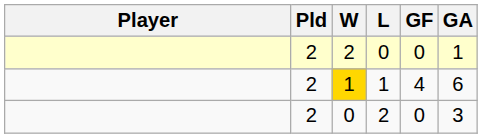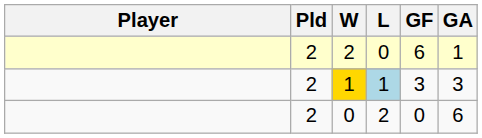(419, 52) 0 -> (419, 52) 6
(384, 84) no background -> (384, 84) lightblue background
(419, 84) 4 -> (419, 84) 3
(458, 84) 6 -> (458, 84) 3
(458, 116) 3 -> (458, 116) 6
